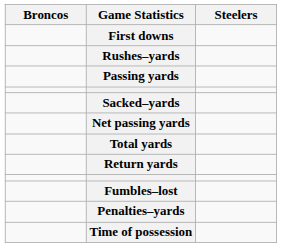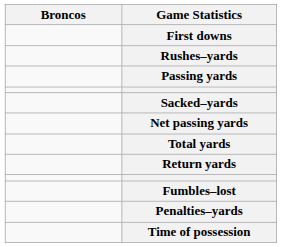- column: (236, 14)
